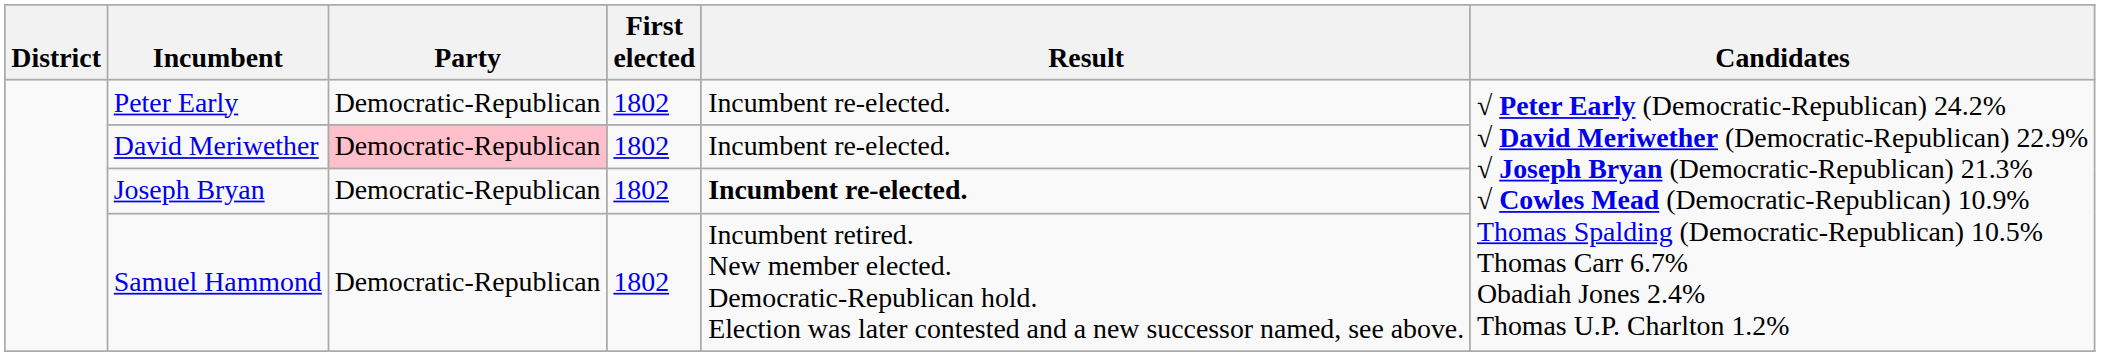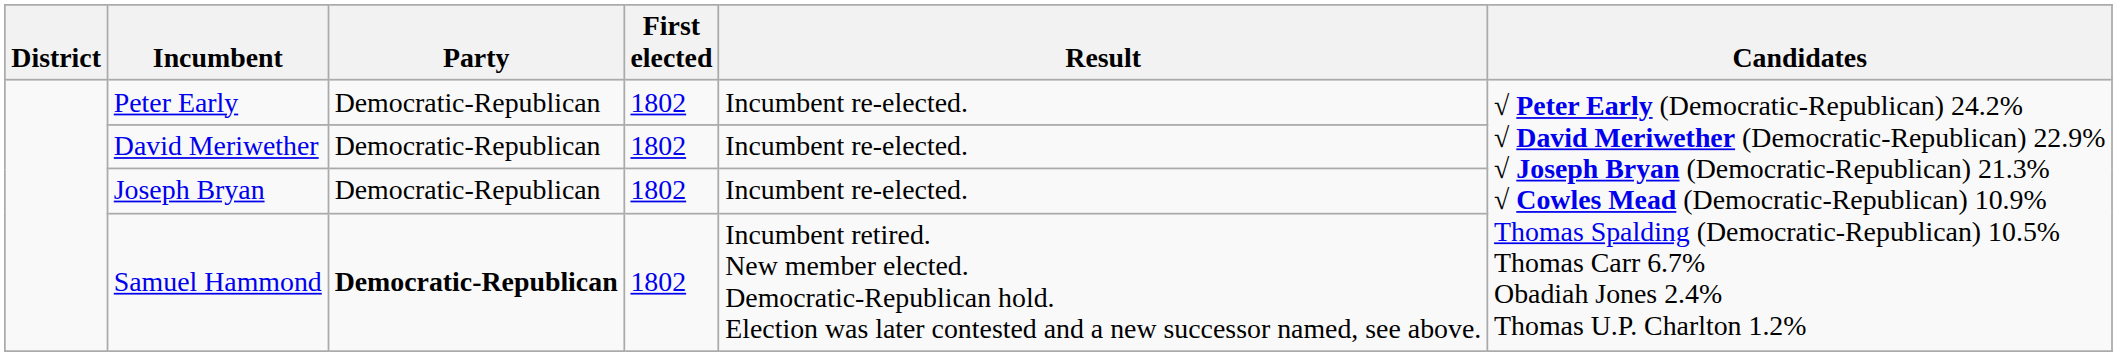(468, 146) pink background -> (468, 146) no background
(838, 190) bold -> (847, 190) normal
(468, 281) normal -> (476, 281) bold
